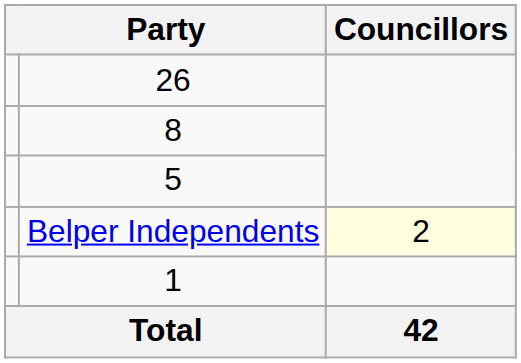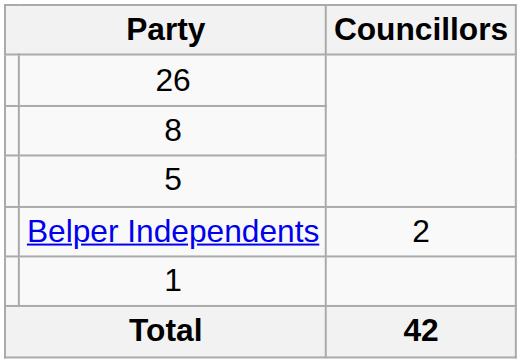(421, 230) lightyellow background -> (421, 230) no background
